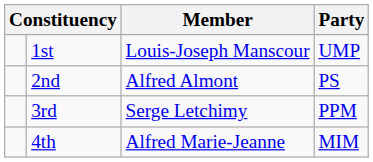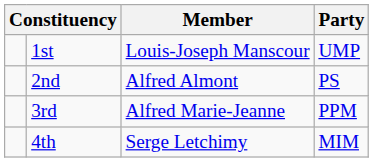(186, 111) Serge Letchimy -> (205, 111) Alfred Marie-Jeanne
(205, 141) Alfred Marie-Jeanne -> (186, 141) Serge Letchimy
